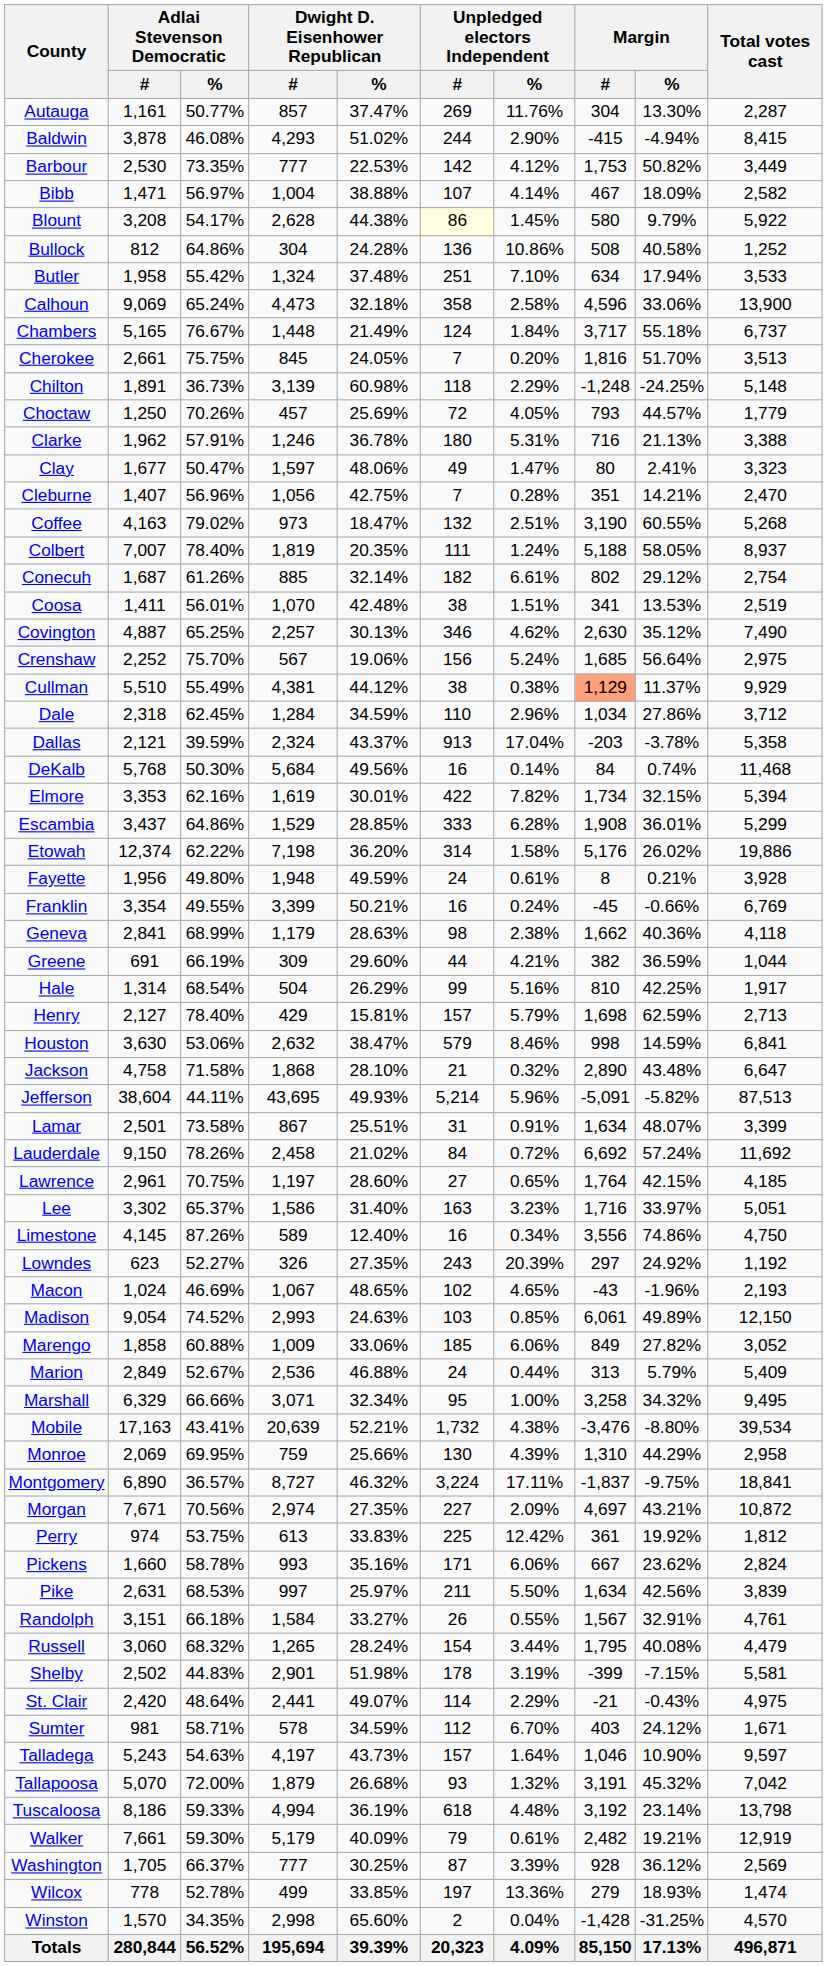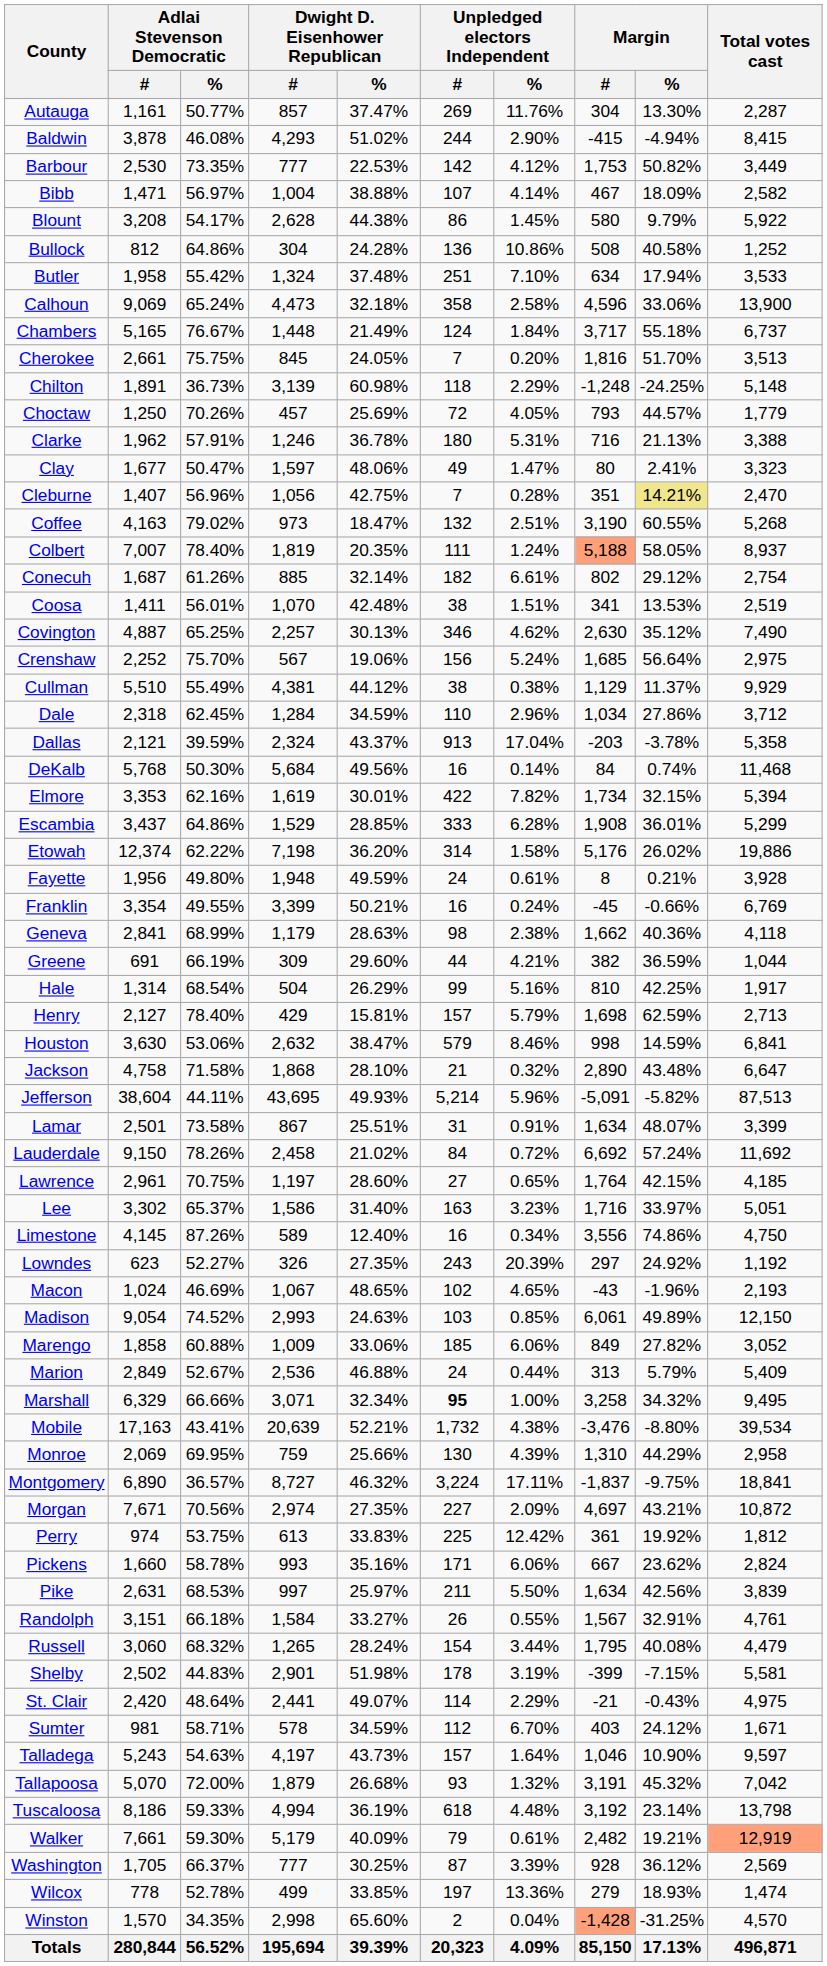(457, 221) lightyellow background -> (457, 221) no background
(672, 495) no background -> (672, 495) khaki background
(605, 550) no background -> (605, 550) lightsalmon background
(605, 687) lightsalmon background -> (605, 687) no background
(457, 1399) normal -> (457, 1399) bold
(765, 1838) no background -> (765, 1838) lightsalmon background
(605, 1920) no background -> (605, 1920) lightsalmon background
